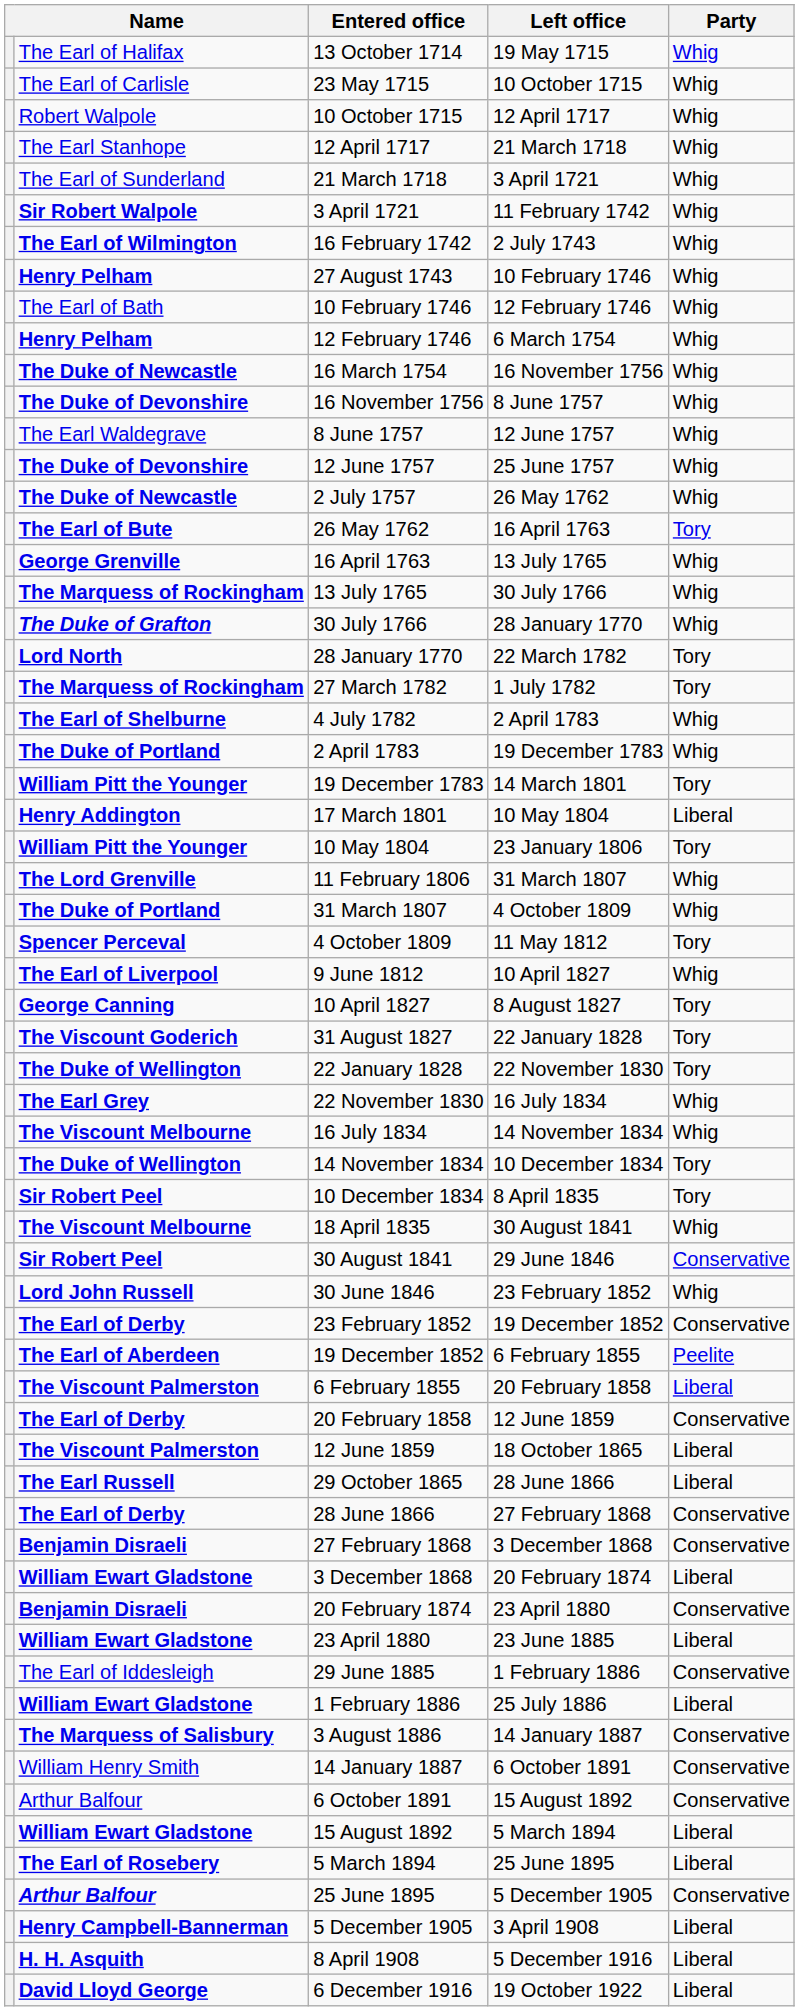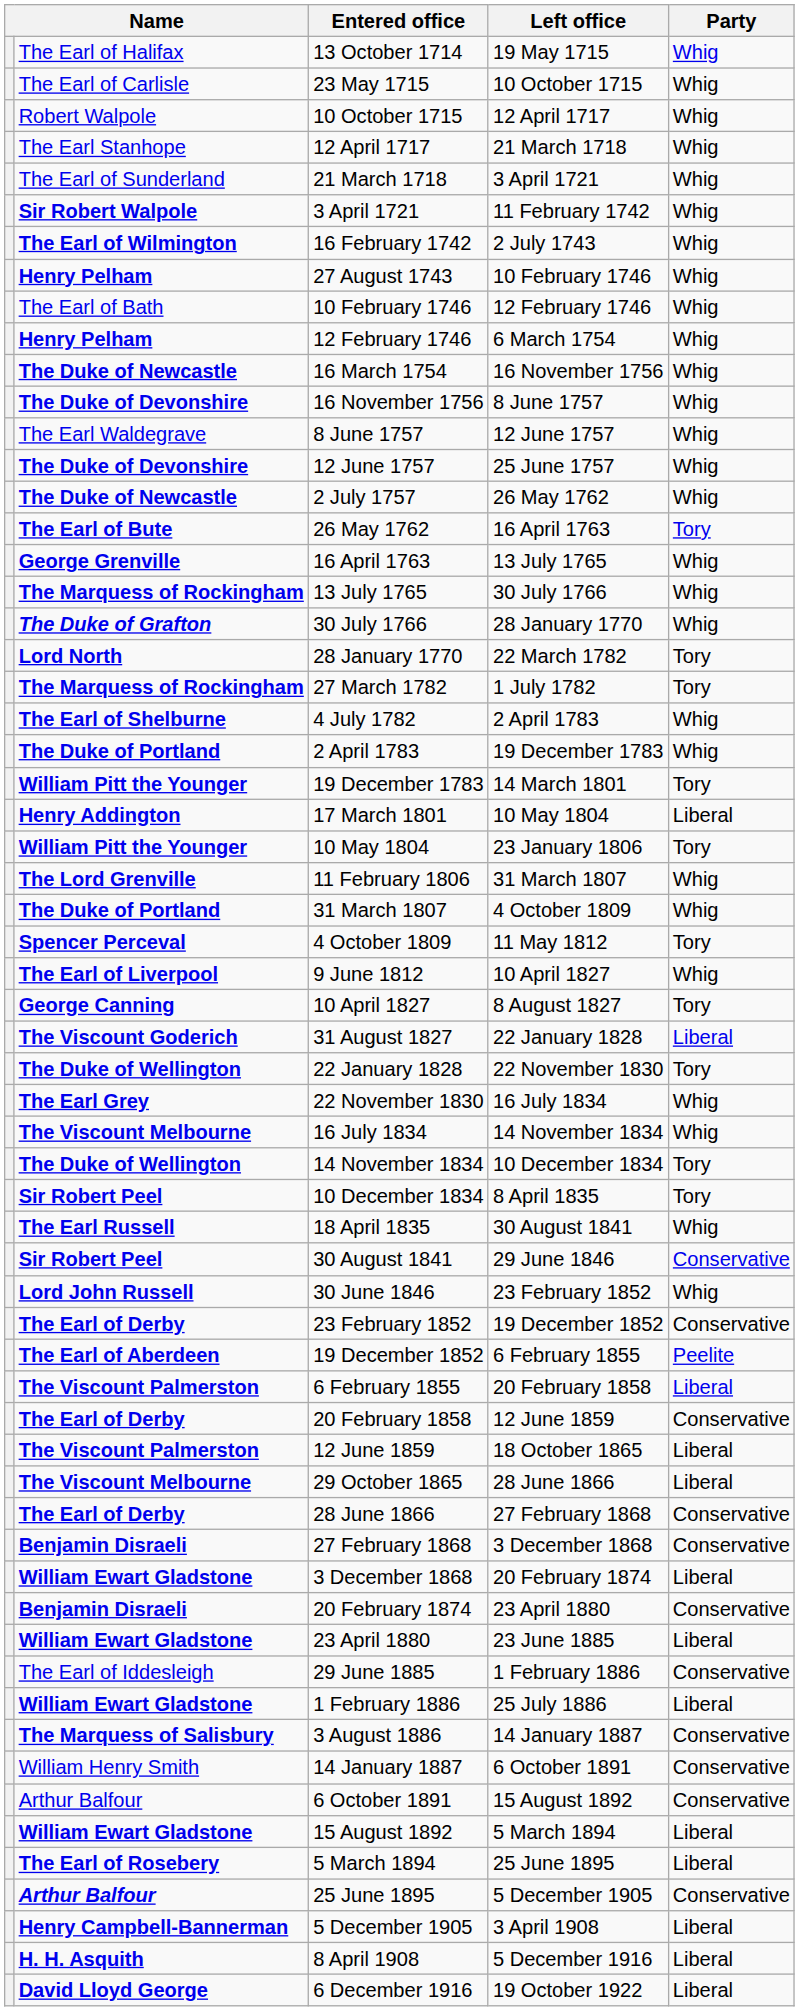(692, 1037) Tory -> (703, 1037) Liberal
(135, 1228) The Viscount Melbourne -> (97, 1228) The Earl Russell
(97, 1482) The Earl Russell -> (135, 1482) The Viscount Melbourne
